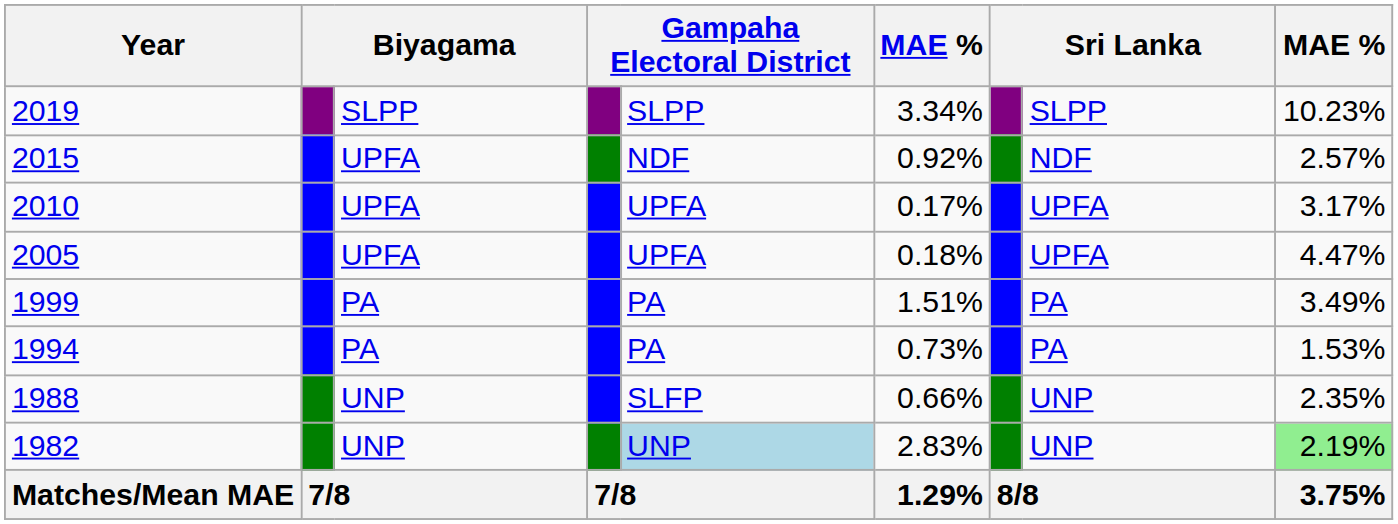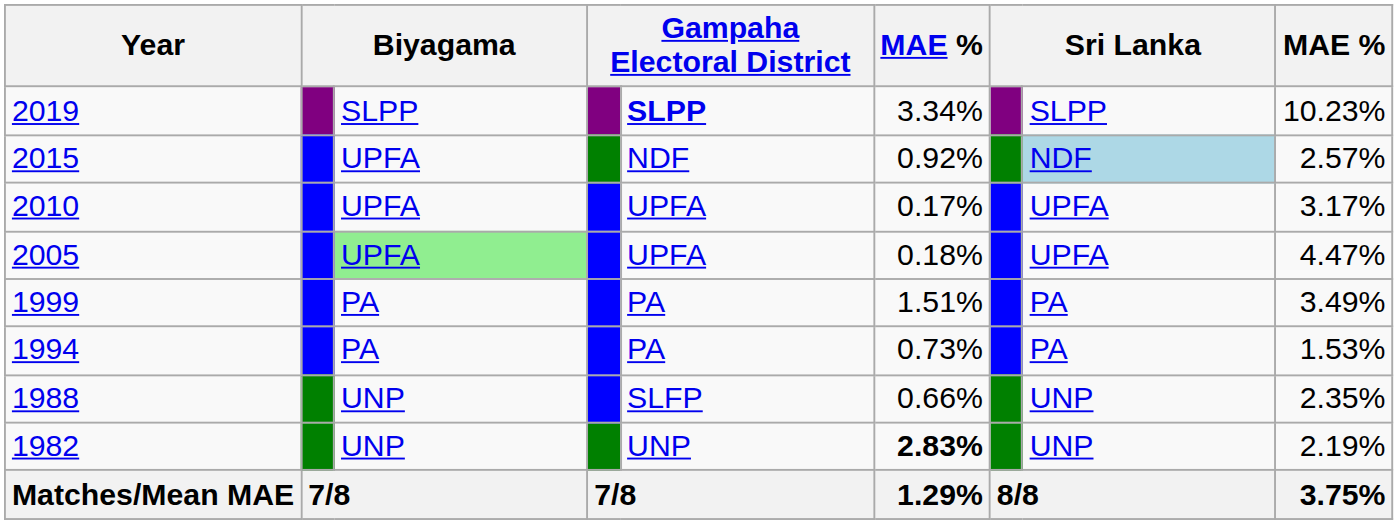(666, 110) normal -> (667, 110) bold
(1061, 158) no background -> (1061, 158) lightblue background
(381, 254) no background -> (381, 254) lightgreen background
(659, 446) lightblue background -> (659, 446) no background
(940, 446) normal -> (940, 446) bold
(1343, 446) lightgreen background -> (1343, 446) no background
